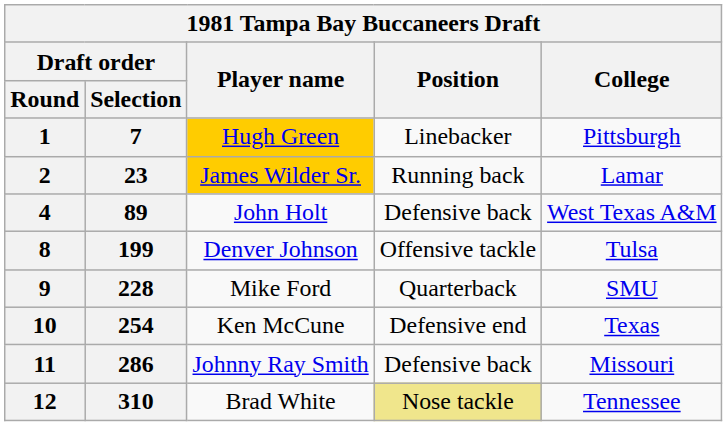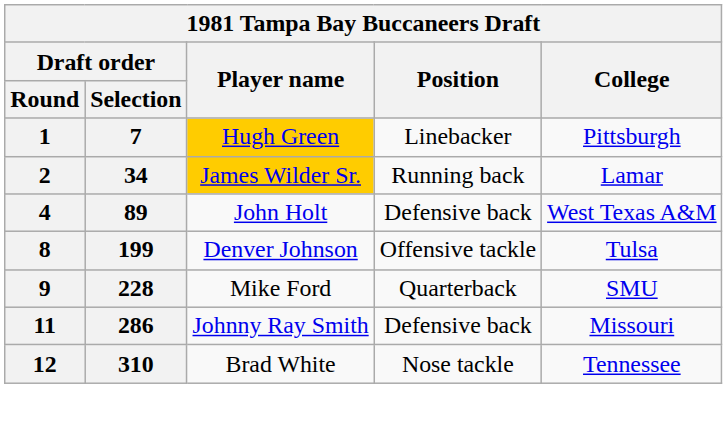(136, 174) 23 -> (136, 174) 34
- row: (45, 325)
(458, 401) khaki background -> (458, 363) no background
